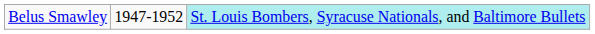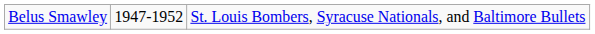(388, 17) paleturquoise background -> (388, 17) no background
